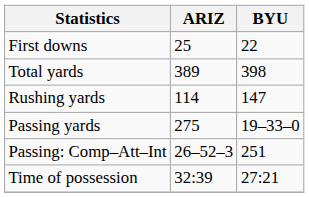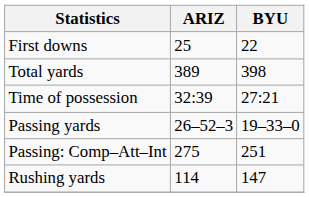rows swapped: (57, 98) <-> (73, 178)
(187, 125) 275 -> (204, 125) 26–52–3
(204, 151) 26–52–3 -> (187, 151) 275
